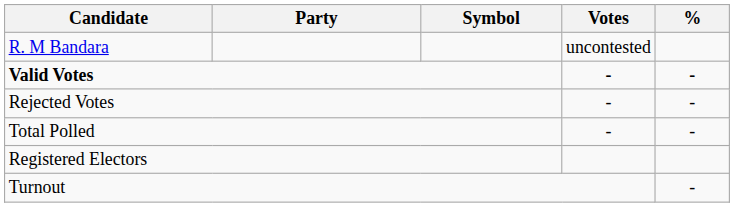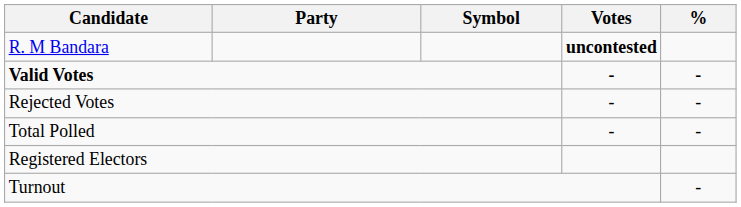(608, 46) normal -> (611, 46) bold
